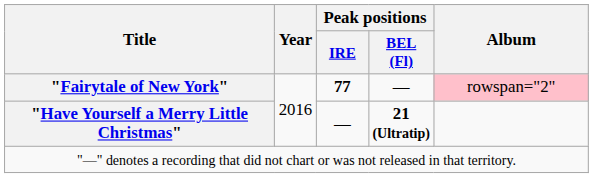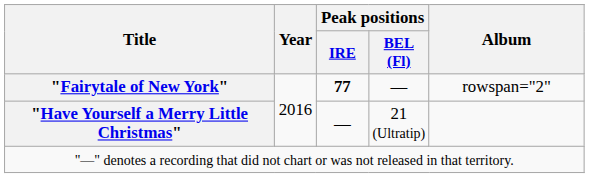(511, 87) pink background -> (507, 87) no background
(401, 123) bold -> (399, 123) normal
